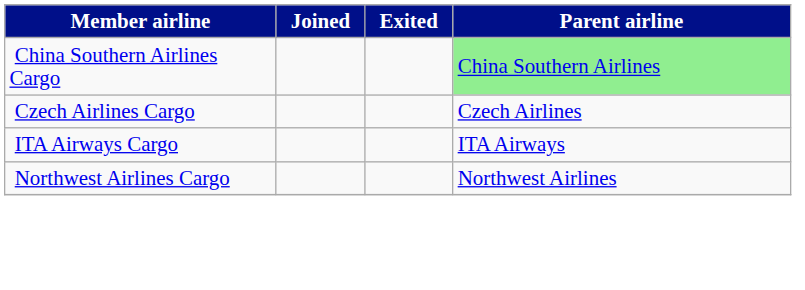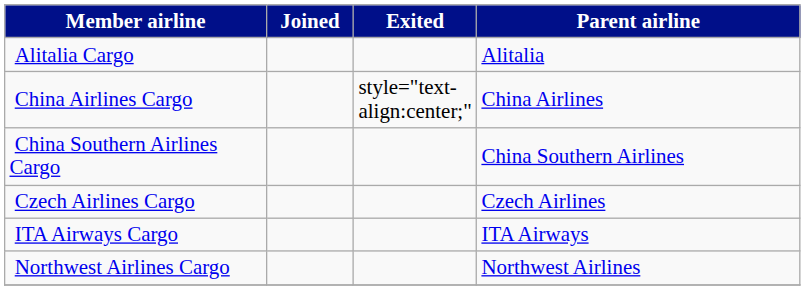+ row: (72, 54)
+ row: (101, 99)
(559, 66) lightgreen background -> (583, 156) no background
